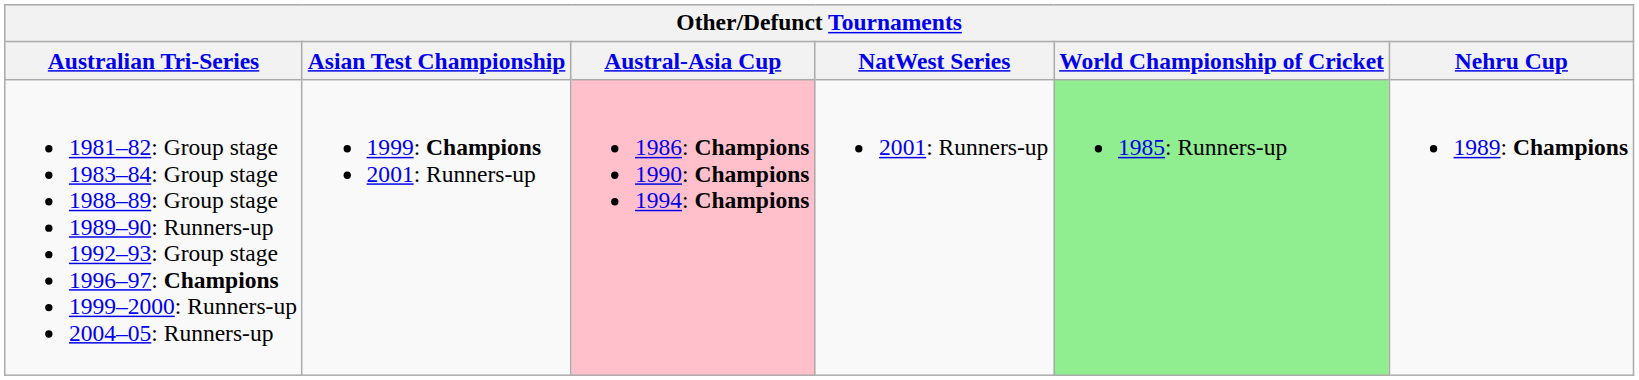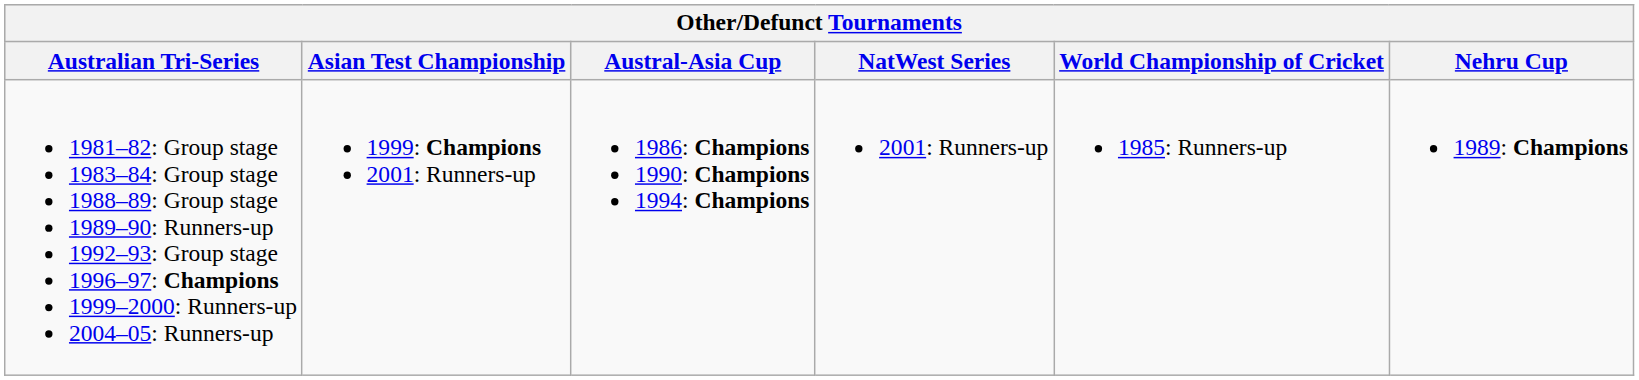(693, 174) pink background -> (693, 174) no background
(1222, 148) lightgreen background -> (1222, 148) no background
